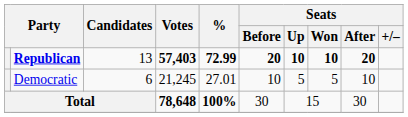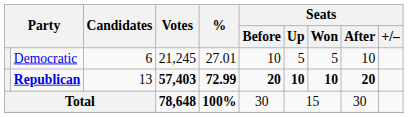rows swapped: (47, 58) <-> (46, 79)
